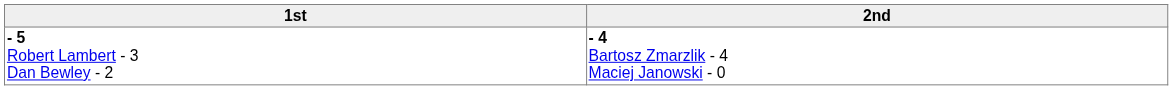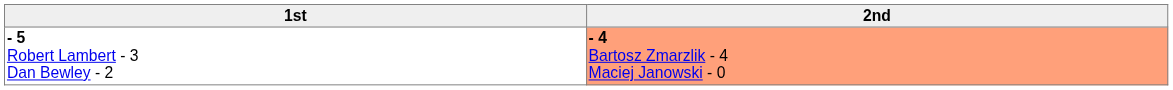(658, 55) no background -> (658, 55) lightsalmon background
